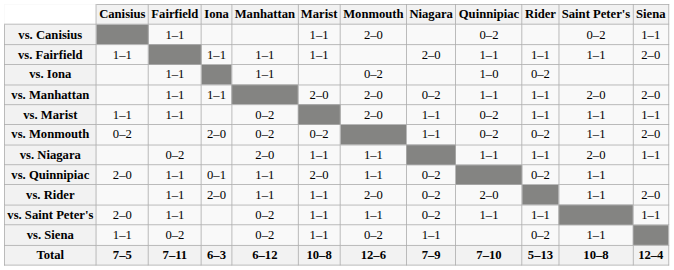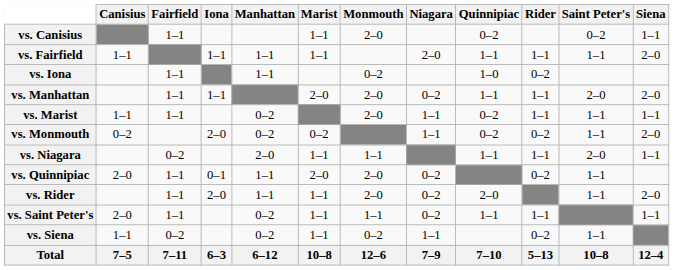(373, 174) 1–1 -> (373, 174) 2–0
